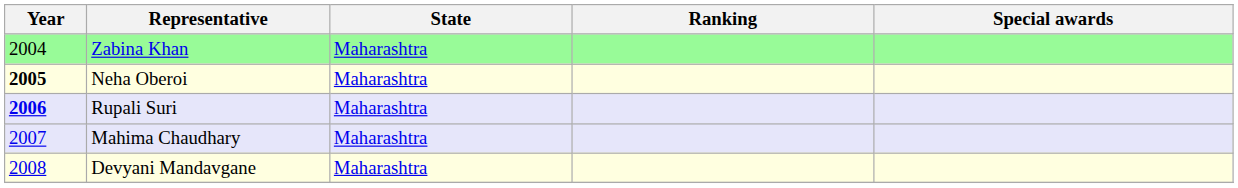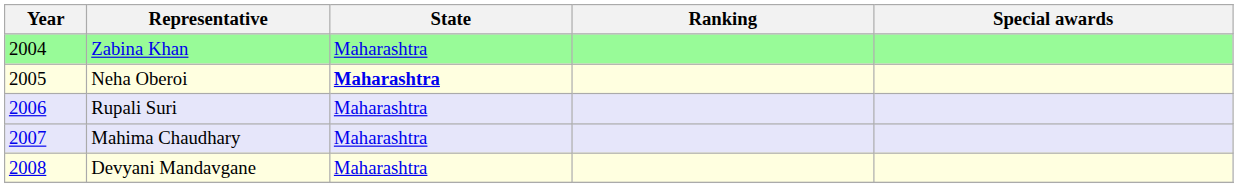(28, 78) bold -> (28, 78) normal
(381, 78) normal -> (387, 78) bold
(28, 108) bold -> (28, 108) normal
